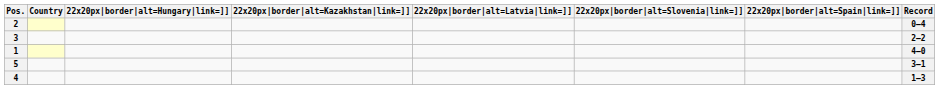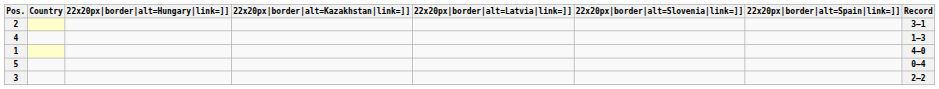(918, 24) 0–4 -> (918, 24) 3–1
rows swapped: (16, 37) <-> (16, 78)
(918, 64) 3–1 -> (918, 64) 0–4
